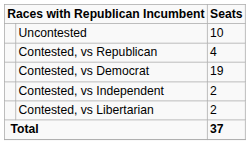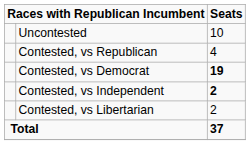(217, 71) normal -> (217, 71) bold
(213, 91) normal -> (213, 91) bold
